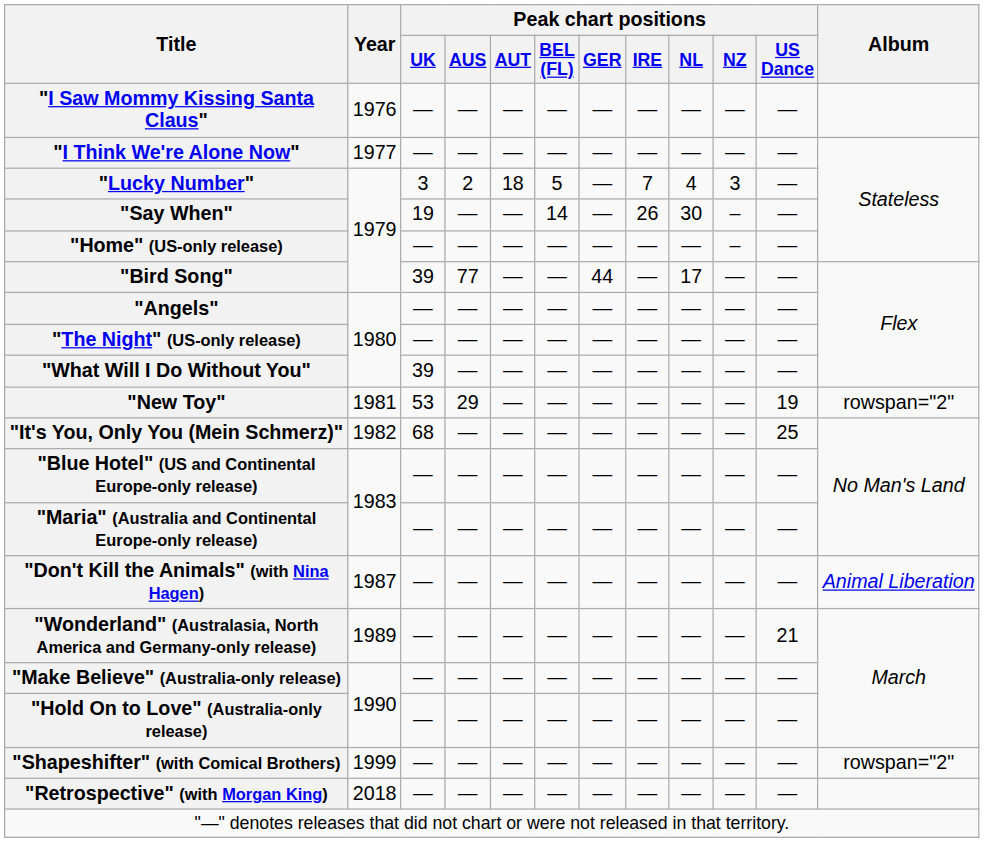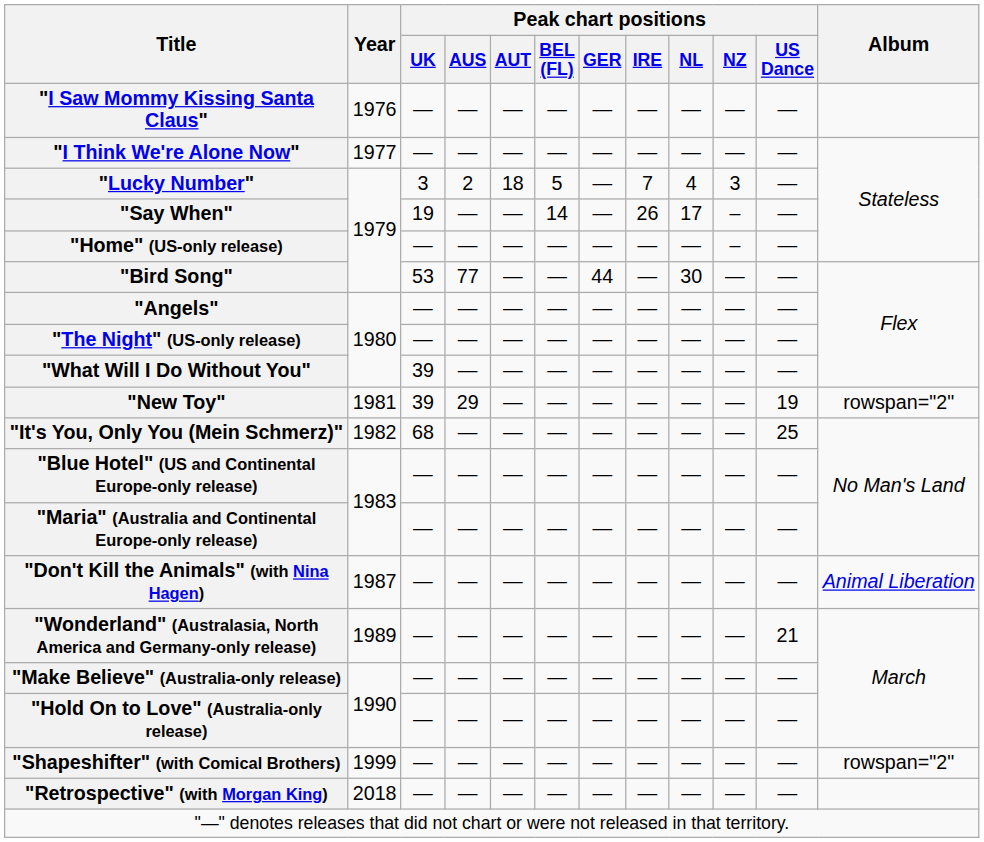(691, 214) 30 -> (691, 214) 17
(423, 277) 39 -> (423, 277) 53
(691, 277) 17 -> (691, 277) 30
(423, 402) 53 -> (423, 402) 39
